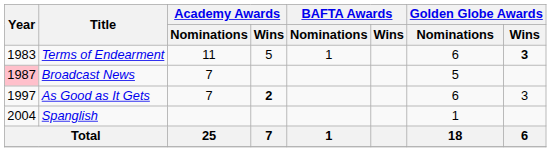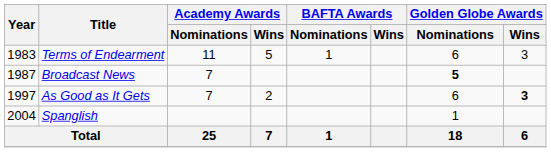(525, 55) bold -> (525, 55) normal
(22, 75) pink background -> (22, 75) no background
(455, 75) normal -> (455, 75) bold
(269, 95) bold -> (269, 95) normal
(525, 95) normal -> (525, 95) bold
